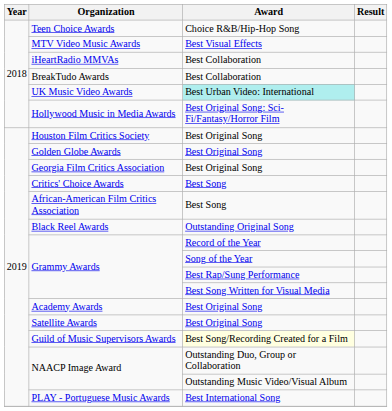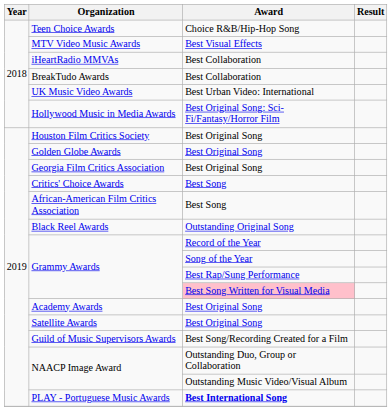(250, 92) paleturquoise background -> (250, 92) no background
(257, 290) no background -> (257, 290) pink background
(266, 338) lightyellow background -> (266, 338) no background
(233, 398) normal -> (236, 398) bold
